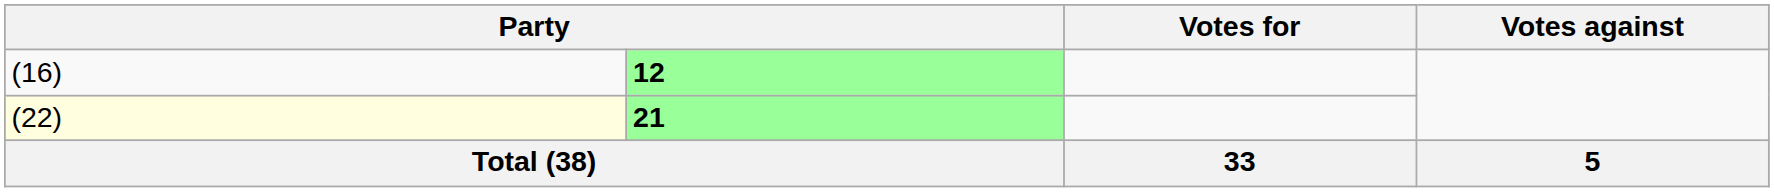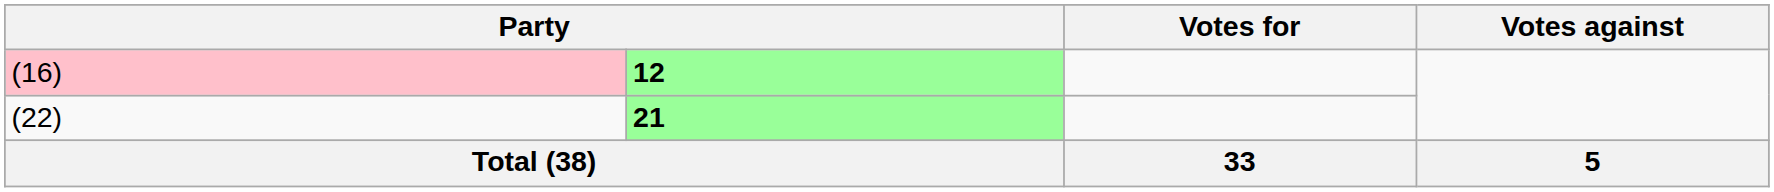(37, 72) no background -> (37, 72) pink background
(37, 117) lightyellow background -> (37, 117) no background
